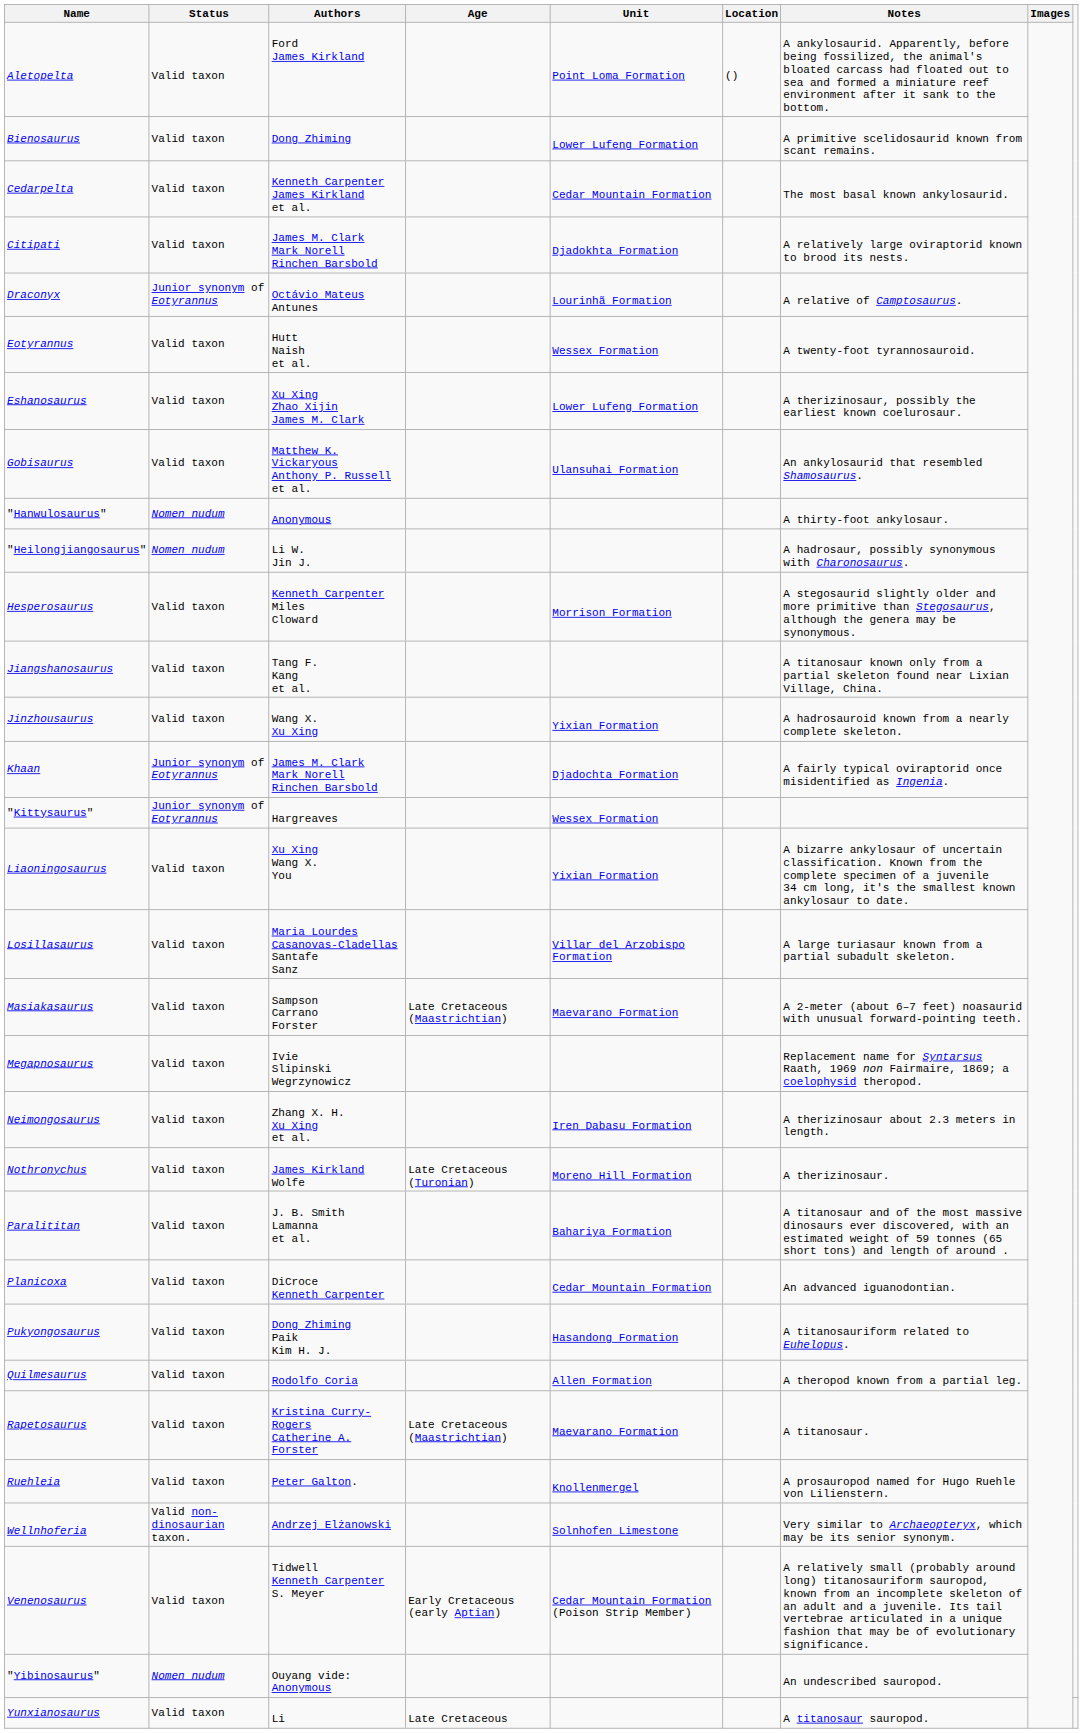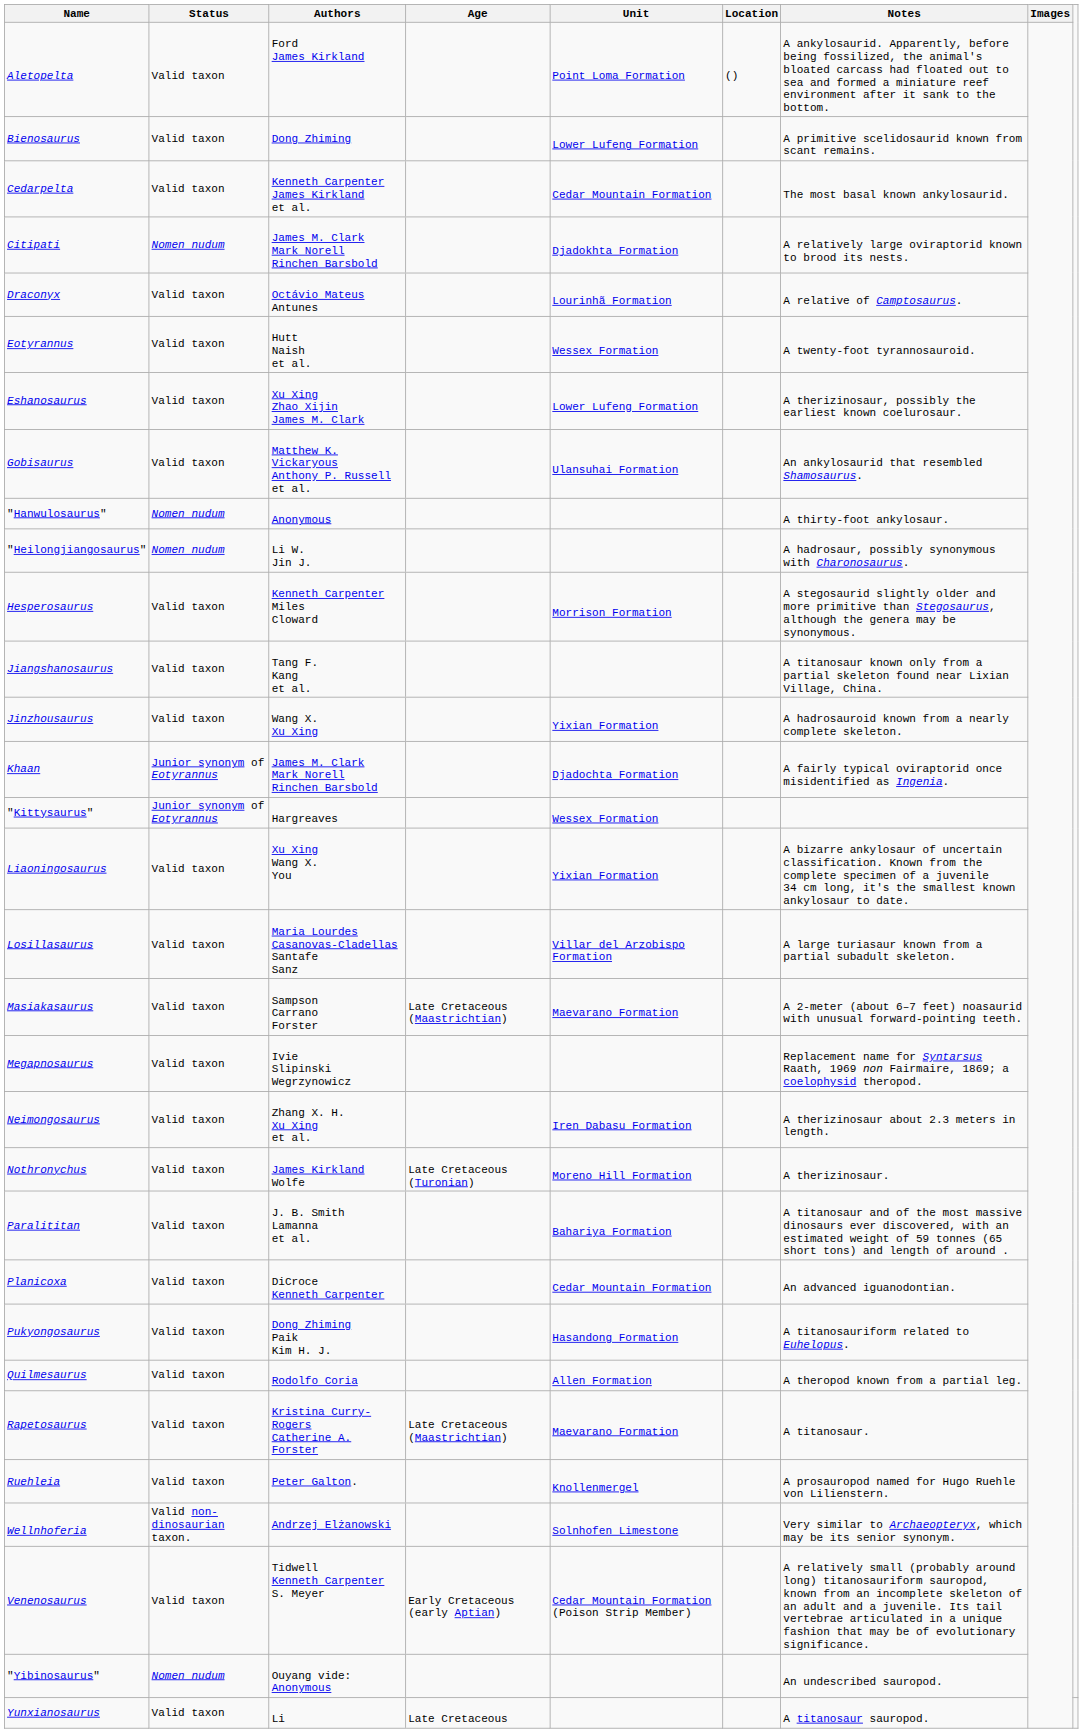(188, 245) Valid taxon -> (188, 245) Nomen nudum
(208, 295) Junior synonym of Eotyrannus -> (188, 295) Valid taxon
